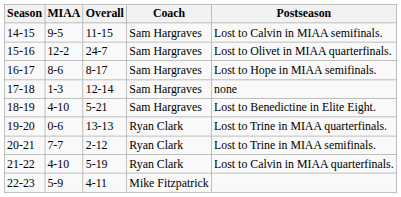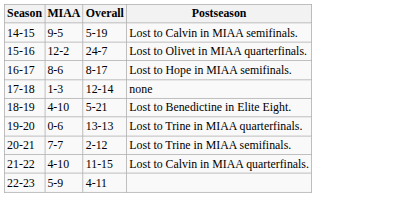- column: (169, 13)
(99, 32) 11-15 -> (97, 32) 5-19
(97, 164) 5-19 -> (99, 164) 11-15
